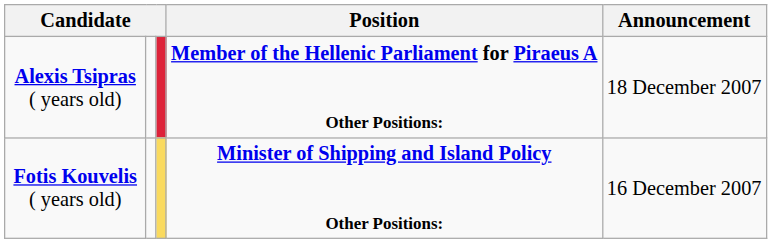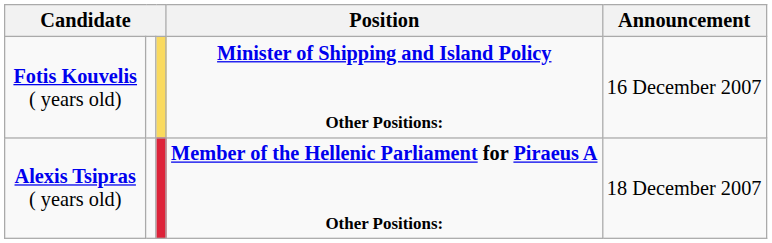rows swapped: (75, 187) <-> (75, 87)
